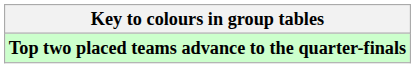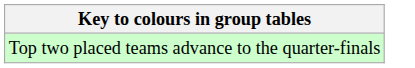(207, 47) bold -> (195, 47) normal
